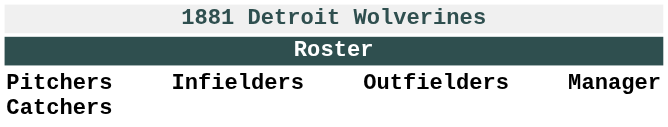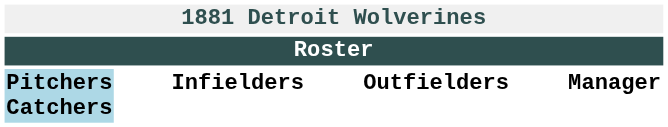(59, 96) no background -> (59, 96) lightblue background
